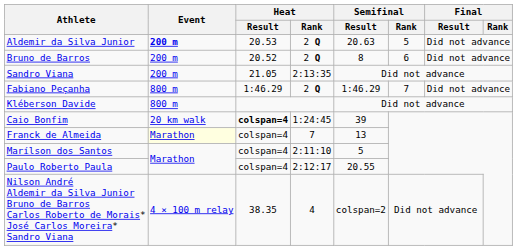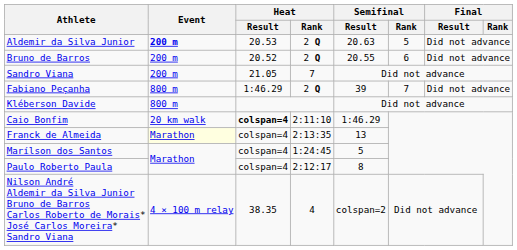(361, 57) 8 -> (361, 57) 20.55
(312, 73) 2:13:35 -> (312, 73) 7
(361, 89) 1:46.29 -> (361, 89) 39
(312, 120) 1:24:45 -> (312, 120) 2:11:10
(361, 120) 39 -> (361, 120) 1:46.29
(312, 135) 7 -> (312, 135) 2:13:35
(312, 151) 2:11:10 -> (312, 151) 1:24:45
(361, 166) 20.55 -> (361, 166) 8
